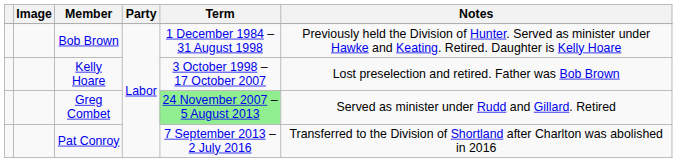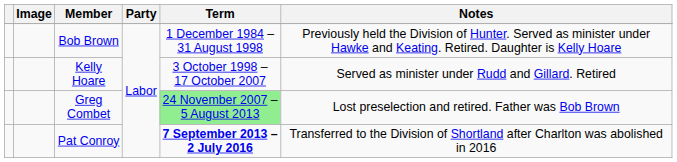(476, 74) Lost preselection and retired. Father was Bob Brown -> (476, 74) Served as minister under Rudd and Gillard. Retired
(476, 107) Served as minister under Rudd and Gillard. Retired -> (476, 107) Lost preselection and retired. Father was Bob Brown
(220, 140) normal -> (220, 140) bold
